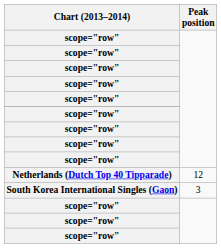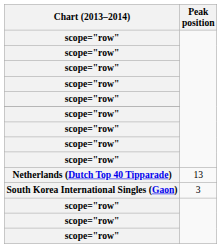(198, 175) 12 -> (198, 175) 13
